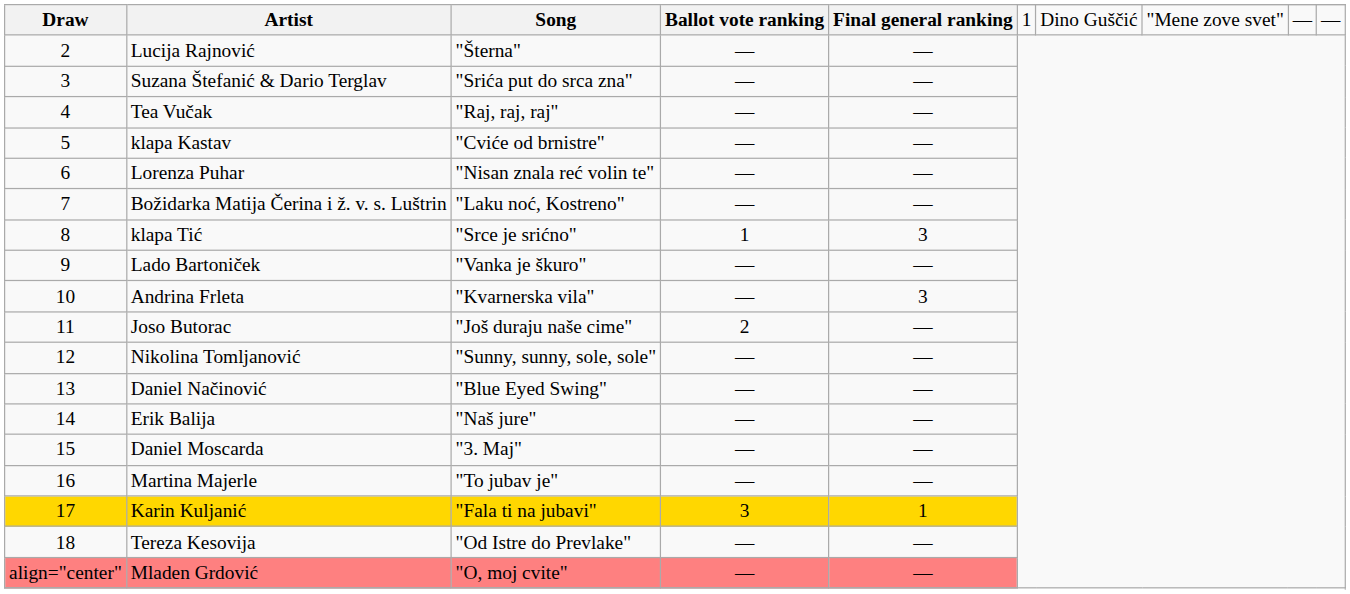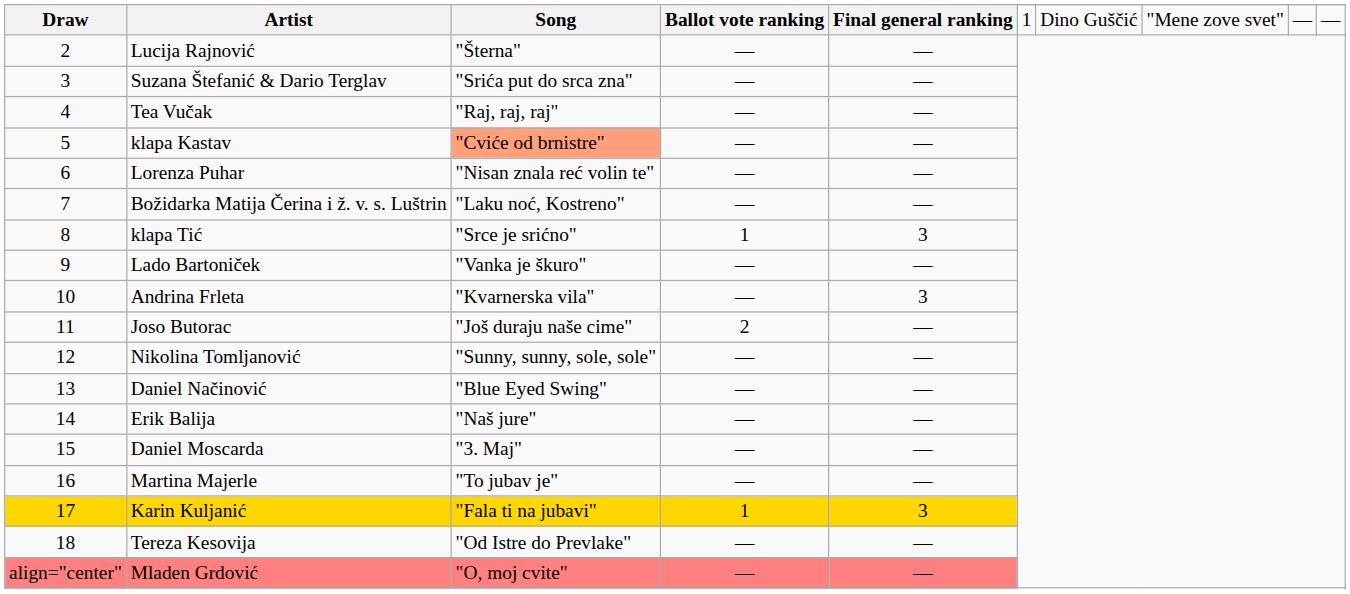(530, 142) no background -> (530, 142) lightsalmon background
(745, 511) 3 -> (745, 511) 1
(923, 511) 1 -> (923, 511) 3
